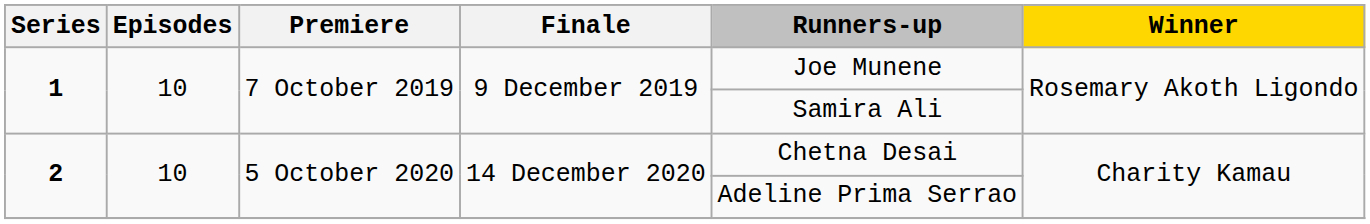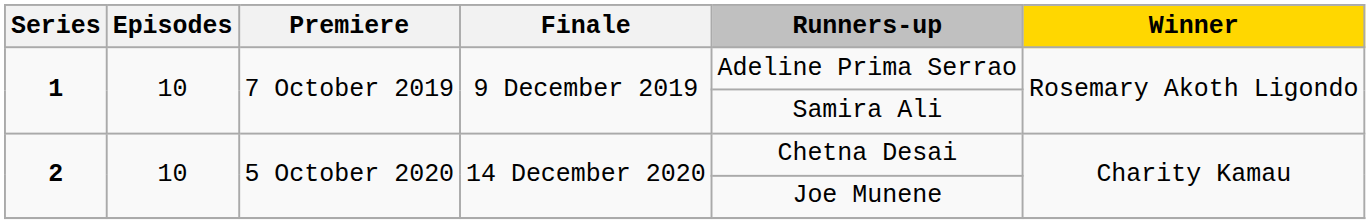(867, 68) Joe Munene -> (867, 68) Adeline Prima Serrao
(867, 196) Adeline Prima Serrao -> (867, 196) Joe Munene
